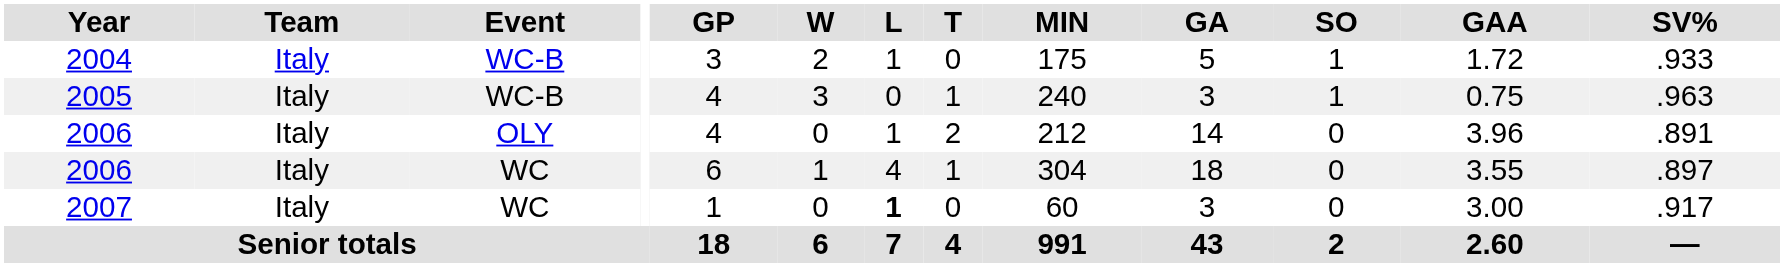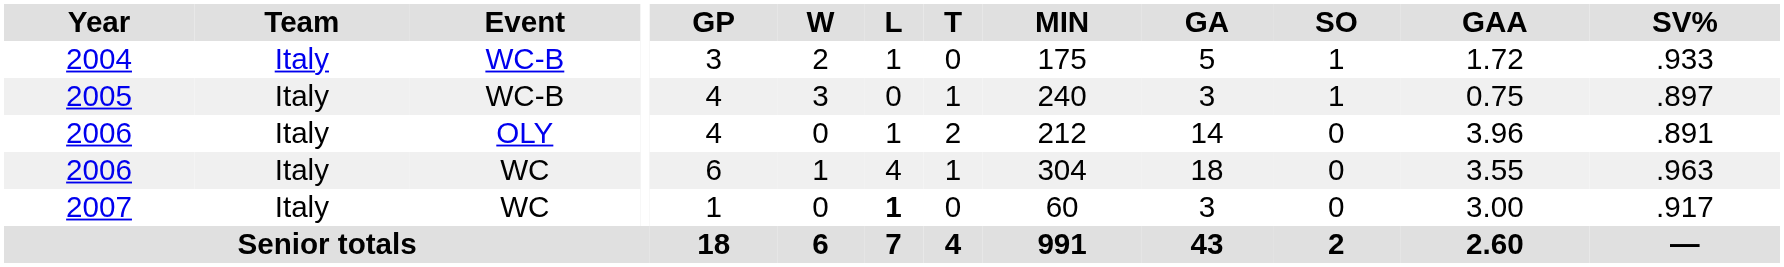(1685, 96) .963 -> (1685, 96) .897
(1685, 170) .897 -> (1685, 170) .963
